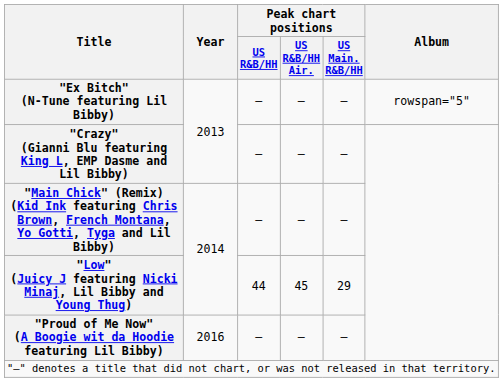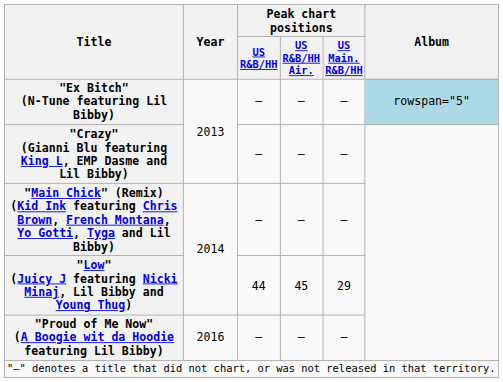(432, 102) no background -> (432, 102) lightblue background
